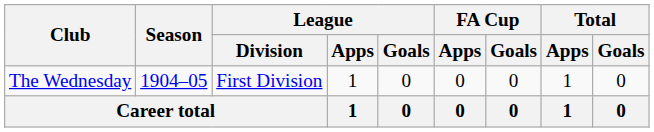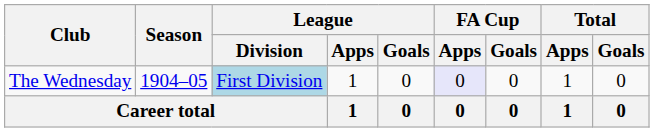(269, 80) no background -> (269, 80) lightblue background
(460, 80) no background -> (460, 80) lavender background
